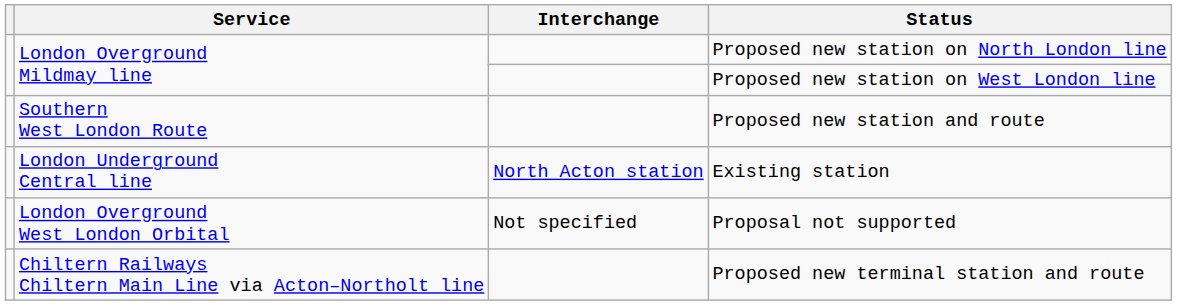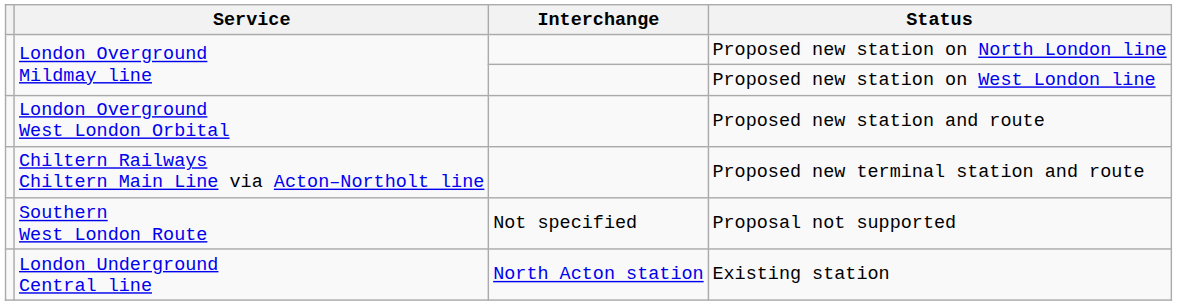(113, 121) Southern West London Route -> (124, 121) London Overground West London Orbital
rows swapped: (928, 275) <-> (801, 172)
(124, 223) London Overground West London Orbital -> (113, 223) Southern West London Route
